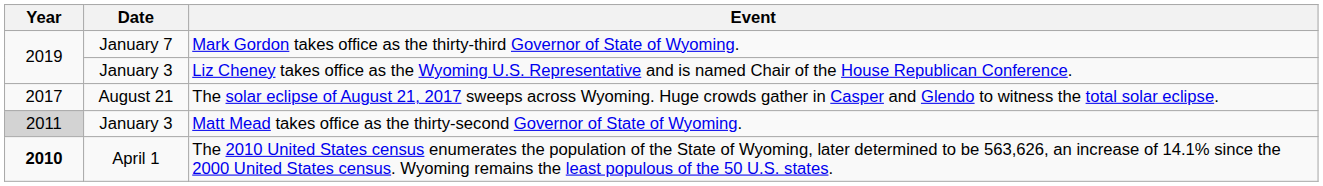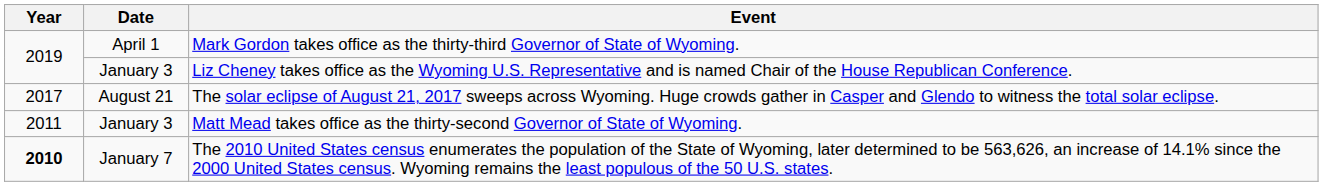(136, 44) January 7 -> (136, 44) April 1
(44, 123) lightgrey background -> (44, 123) no background
(136, 159) April 1 -> (136, 159) January 7
